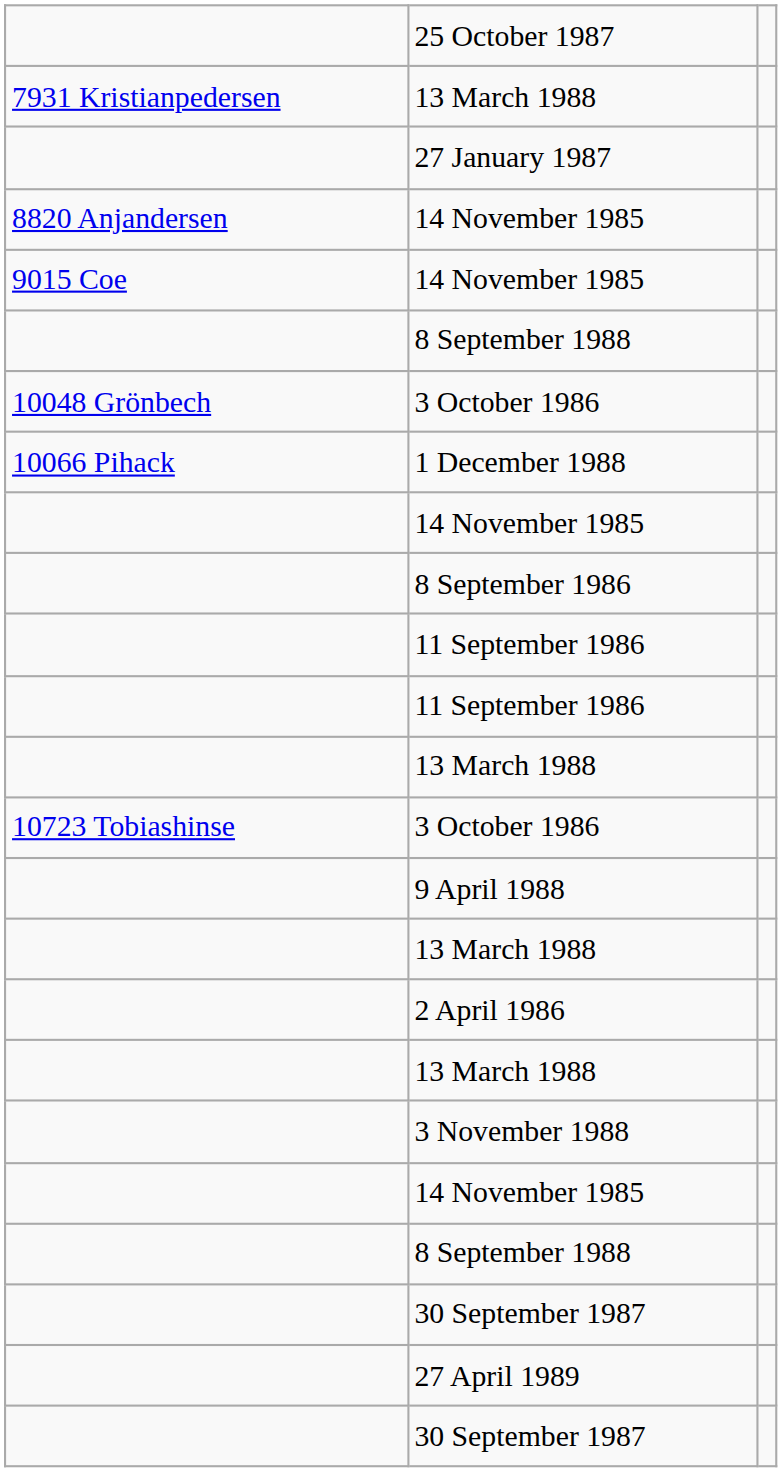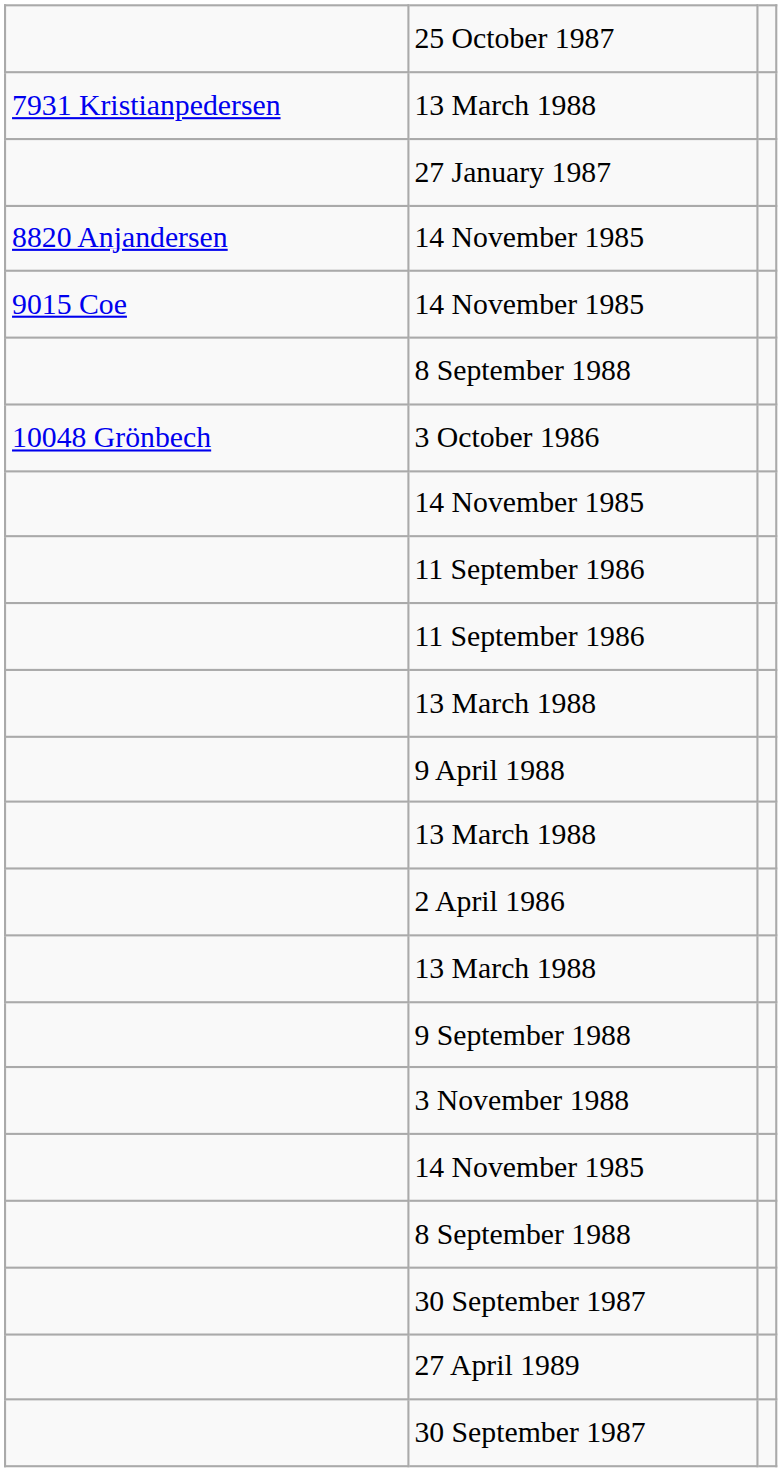- row: (93, 461)
- row: (206, 584)
- row: (124, 827)
+ row: (206, 1035)
